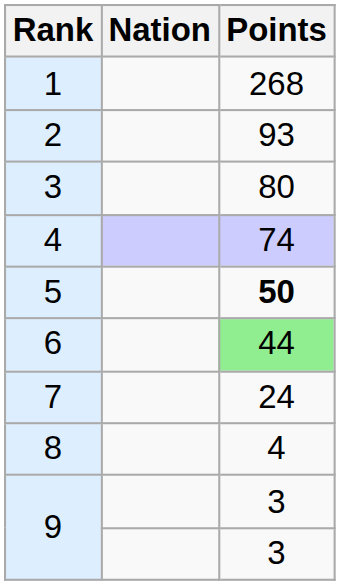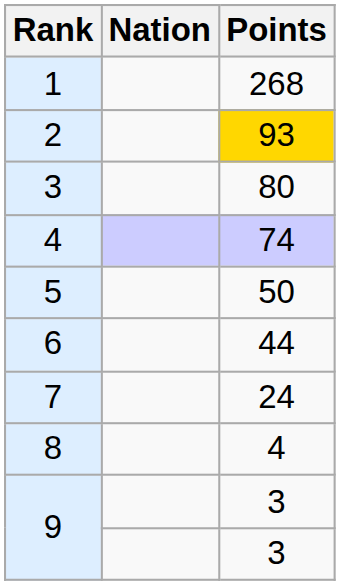(277, 135) no background -> (277, 135) gold background
(277, 291) bold -> (277, 291) normal
(277, 344) lightgreen background -> (277, 344) no background
